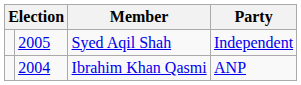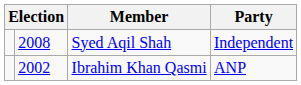(34, 42) 2005 -> (34, 42) 2008
(34, 67) 2004 -> (34, 67) 2002
